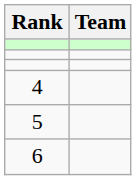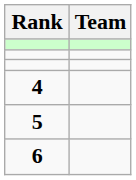(37, 86) normal -> (37, 86) bold
(37, 121) normal -> (37, 121) bold
(37, 156) normal -> (37, 156) bold
